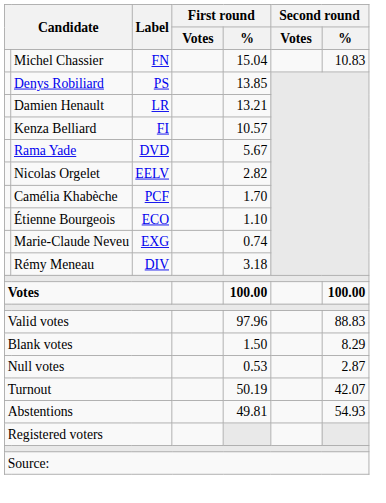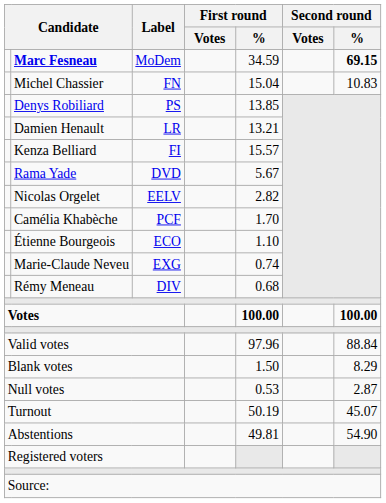+ row: (55, 61)
(252, 128) 10.57 -> (264, 151) 15.57
(255, 264) 3.18 -> (267, 286) 0.68
(350, 321) 88.83 -> (362, 344) 88.84
(350, 389) 42.07 -> (362, 412) 45.07
(350, 412) 54.93 -> (362, 434) 54.90
